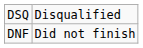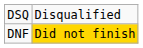(85, 34) no background -> (85, 34) gold background
